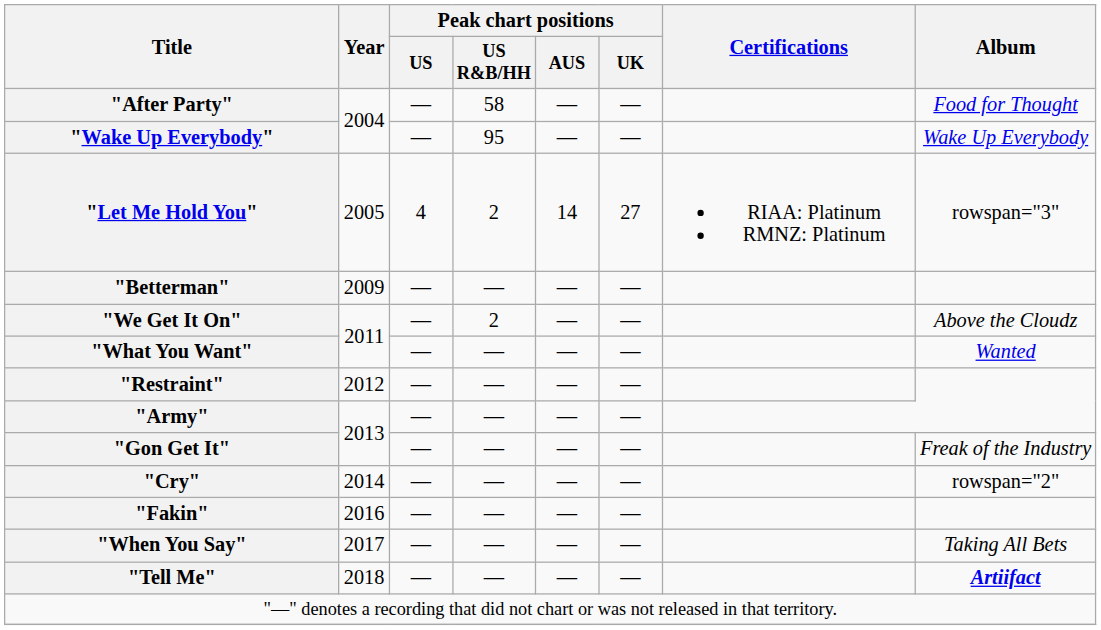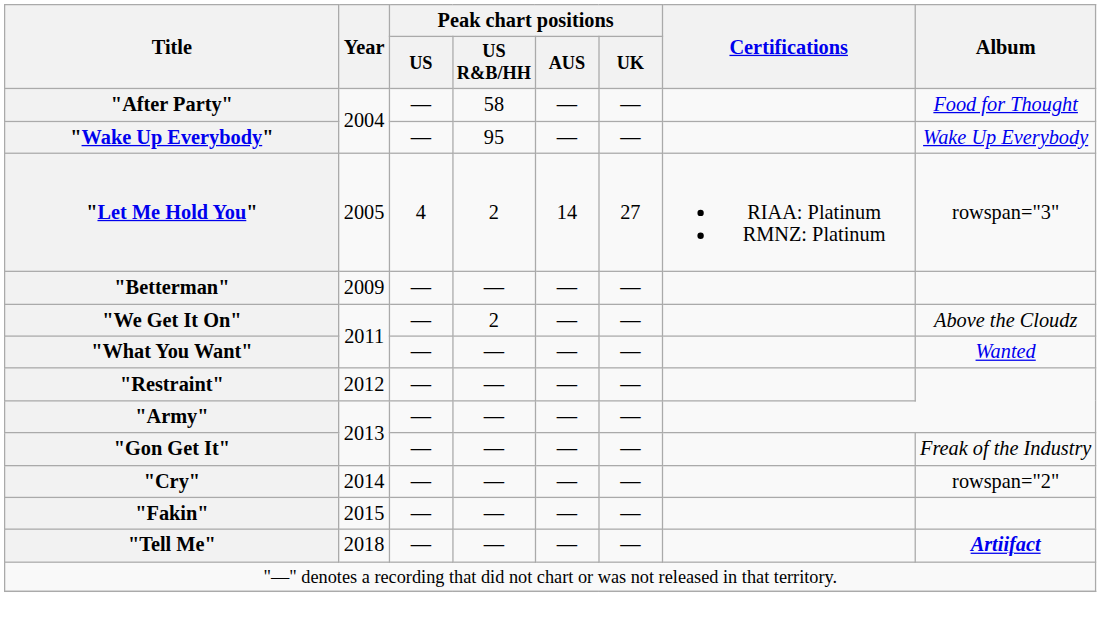(364, 513) 2016 -> (364, 513) 2015
- row: (172, 545)
